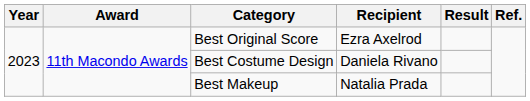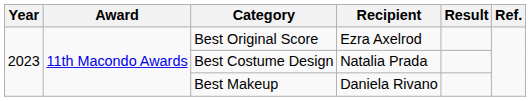(389, 61) Daniela Rivano -> (384, 61) Natalia Prada
(384, 84) Natalia Prada -> (389, 84) Daniela Rivano
